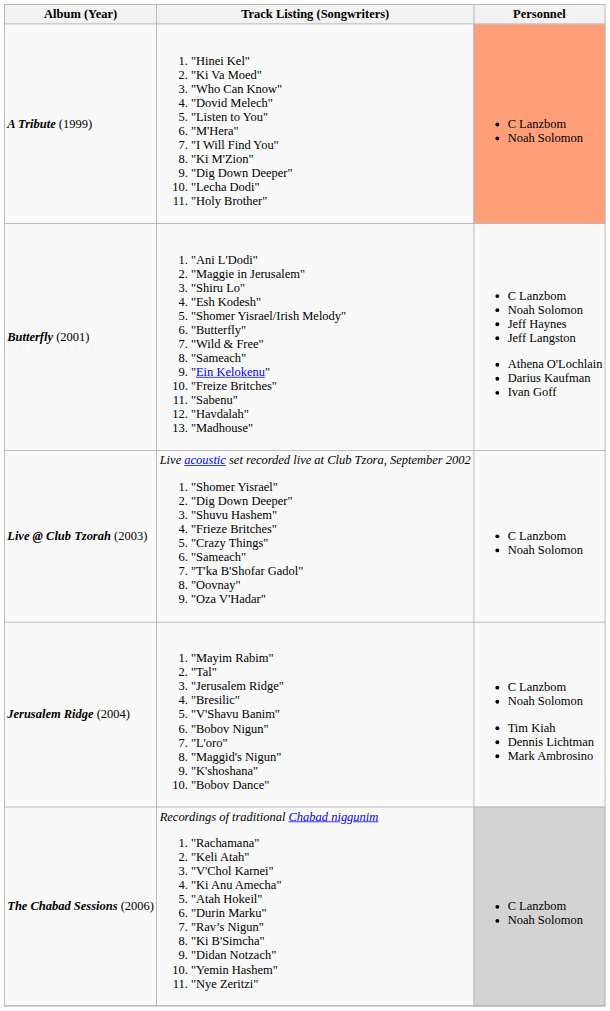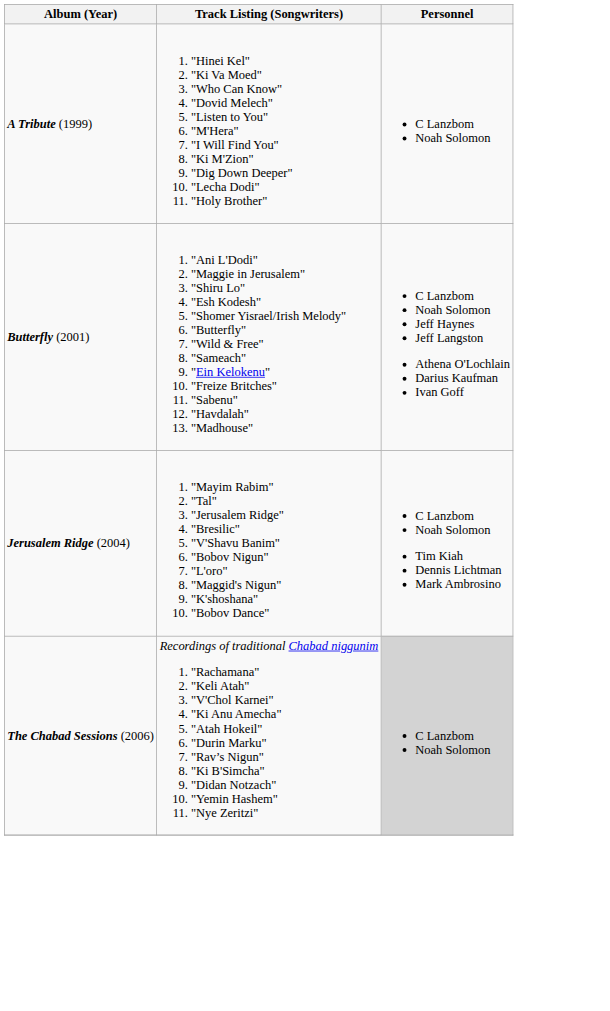(539, 131) lightsalmon background -> (447, 131) no background
- row: (77, 536)
